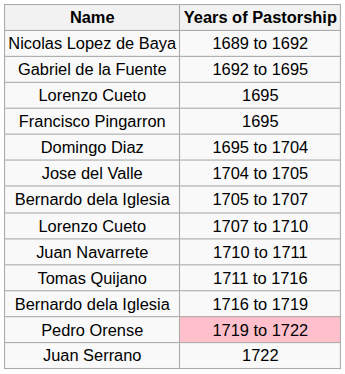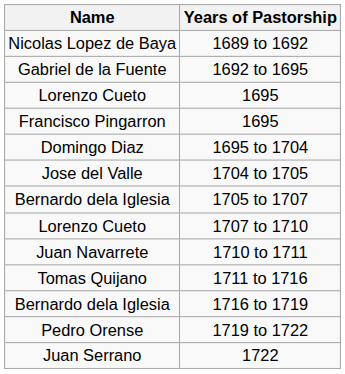(260, 330) pink background -> (260, 330) no background
